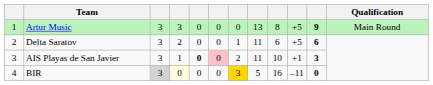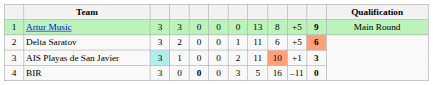(316, 42) no background -> (316, 42) lightsalmon background
(160, 58) no background -> (160, 58) paleturquoise background
(199, 58) bold -> (199, 58) normal
(219, 58) pink background -> (219, 58) no background
(277, 58) no background -> (277, 58) lightsalmon background
(160, 73) lightgrey background -> (160, 73) no background
(180, 73) lightyellow background -> (180, 73) no background
(199, 73) normal -> (199, 73) bold
(238, 73) gold background -> (238, 73) no background
